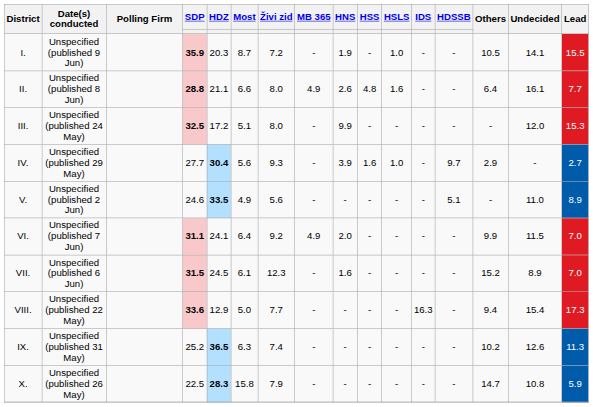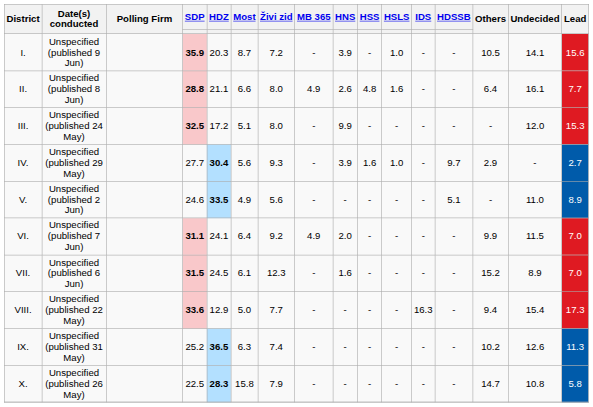(345, 52) 1.9 -> (345, 52) 3.9
(575, 52) 15.5 -> (575, 52) 15.6
(575, 383) 5.9 -> (575, 383) 5.8
